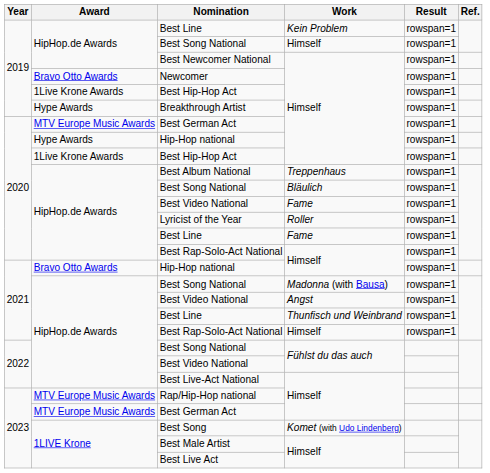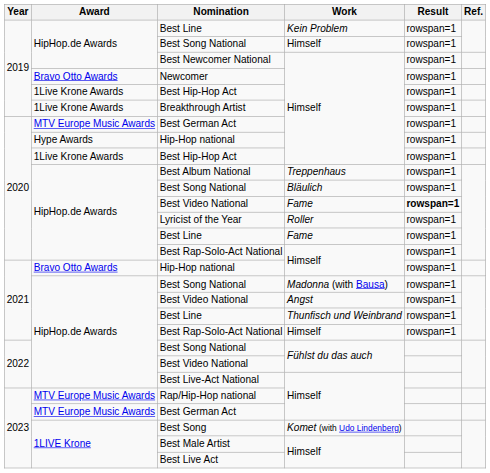(63, 108) Hype Awards -> (78, 108) 1Live Krone Awards
(431, 204) normal -> (433, 204) bold
